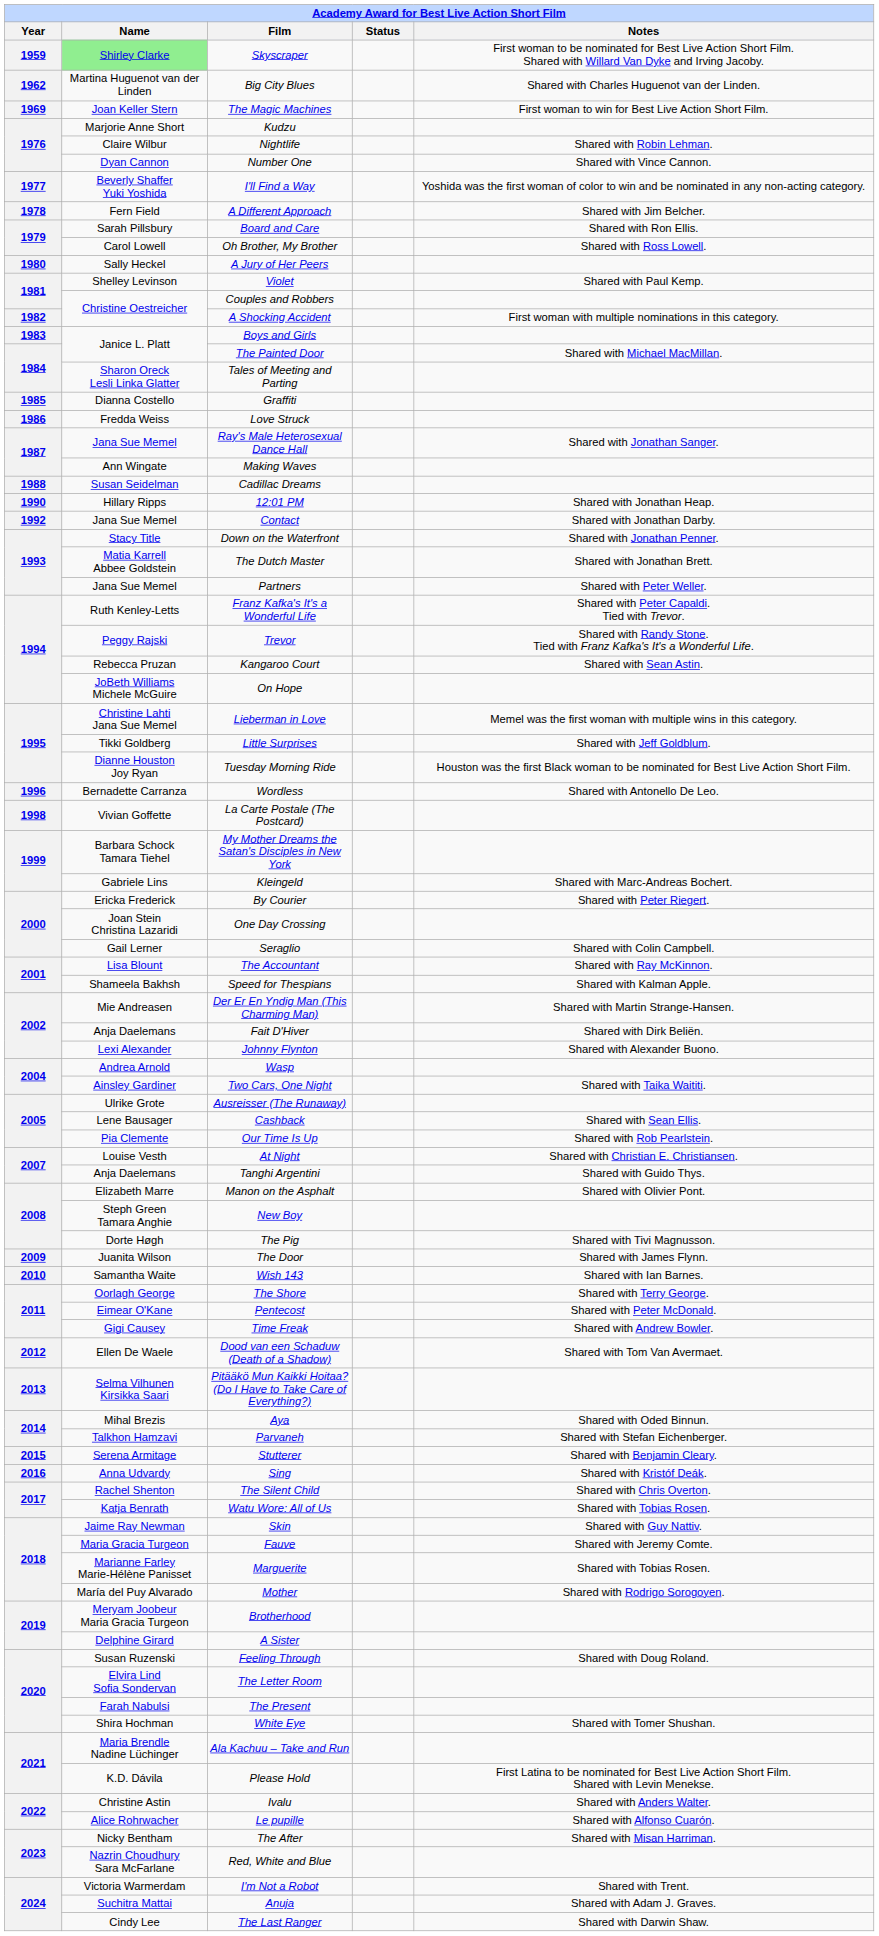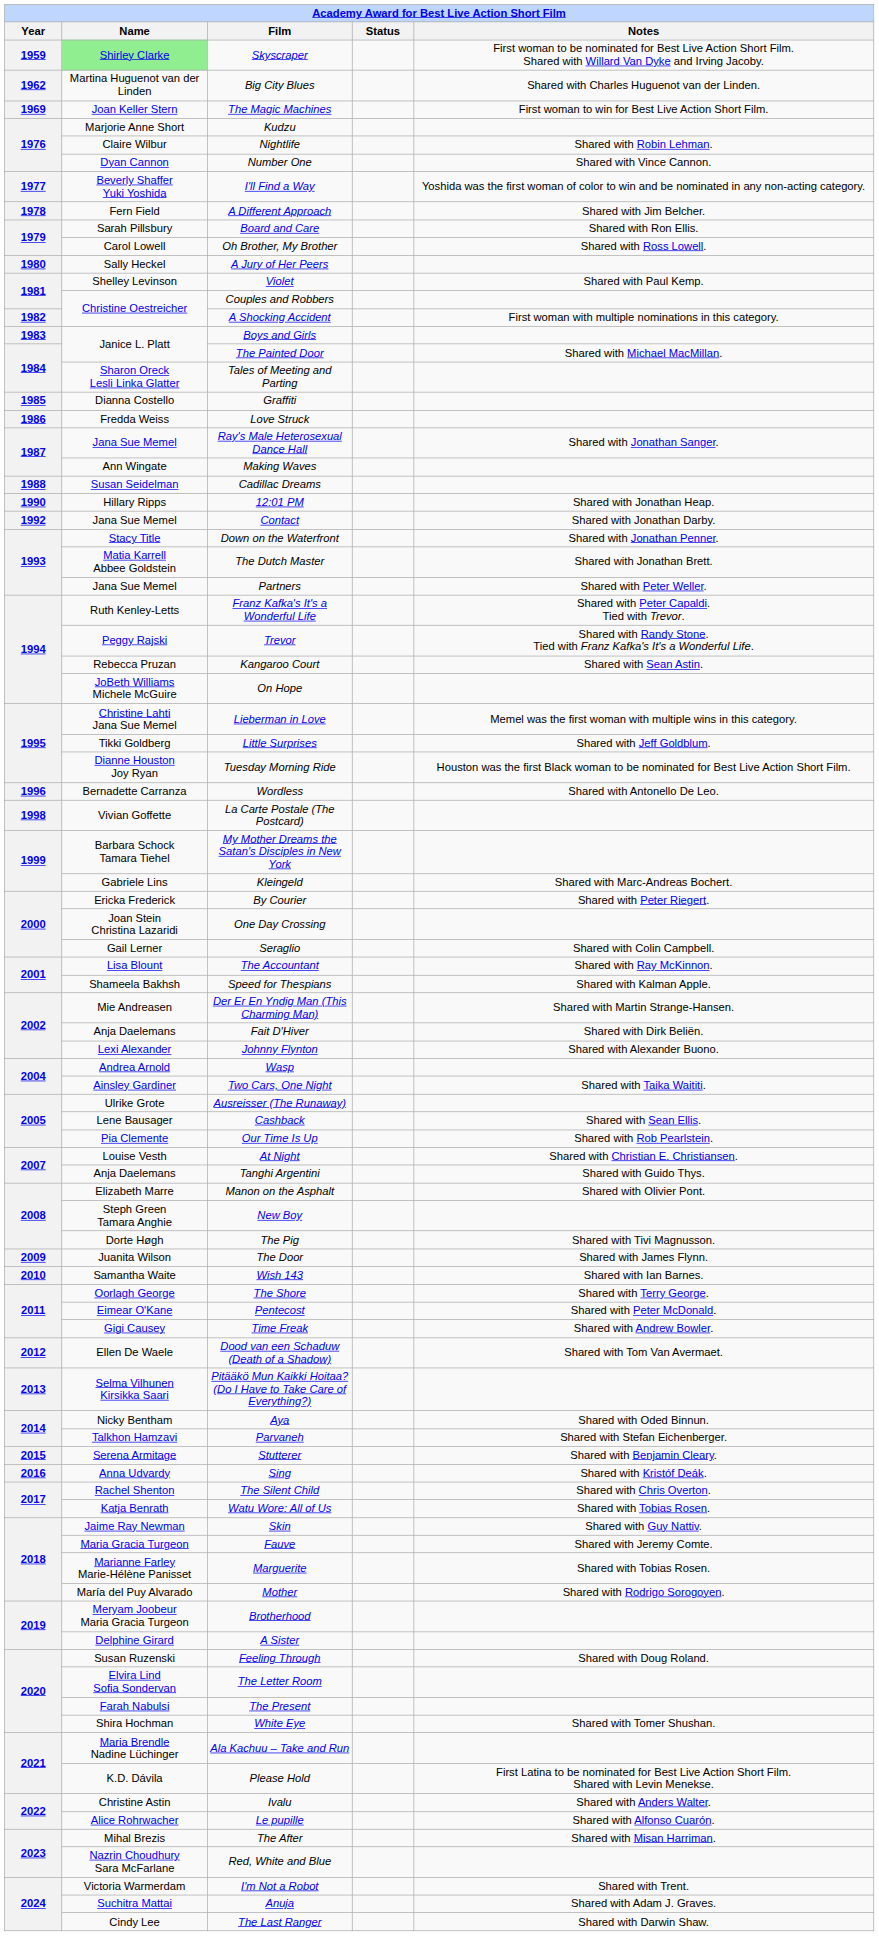(135, 1419) Mihal Brezis -> (135, 1419) Nicky Bentham
(135, 1838) Nicky Bentham -> (135, 1838) Mihal Brezis
